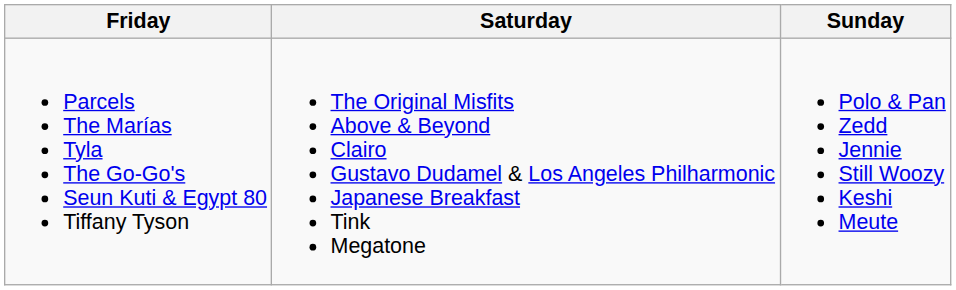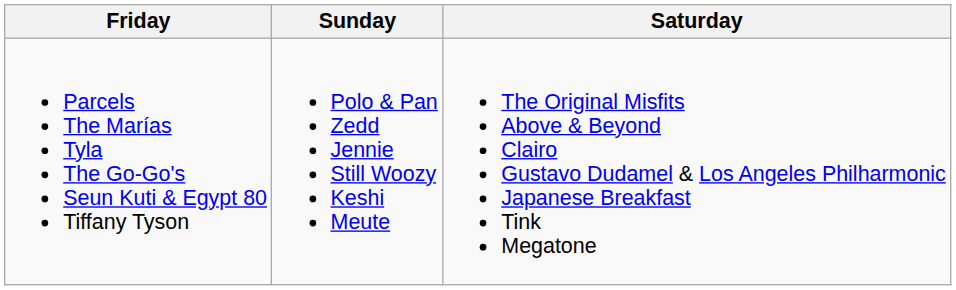columns swapped: (526, 21) <-> (865, 21)
